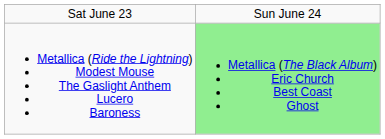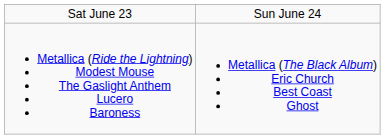(288, 85) lightgreen background -> (288, 85) no background
